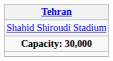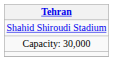(56, 43) bold -> (56, 43) normal
